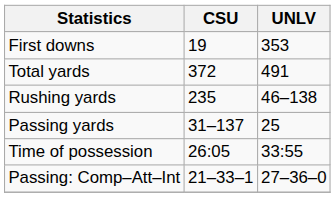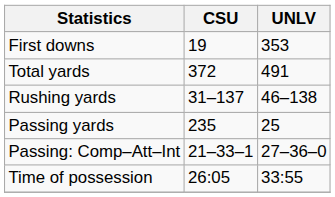(202, 98) 235 -> (216, 98) 31–137
(216, 125) 31–137 -> (202, 125) 235
rows swapped: (94, 178) <-> (80, 151)
